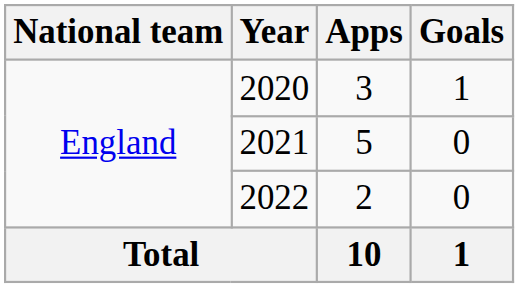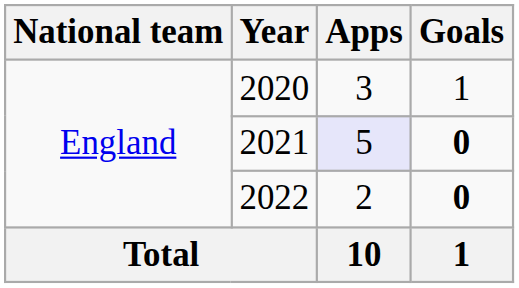(364, 142) no background -> (364, 142) lavender background
(462, 142) normal -> (462, 142) bold
(462, 198) normal -> (462, 198) bold
